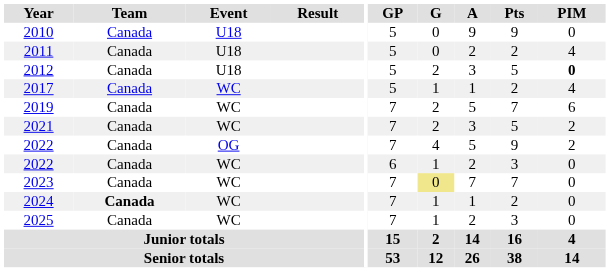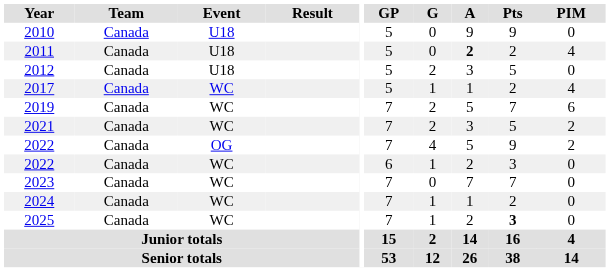(472, 51) normal -> (470, 51) bold
(572, 69) bold -> (571, 69) normal
(436, 182) khaki background -> (433, 182) no background
(130, 201) bold -> (126, 201) normal
(514, 220) normal -> (513, 220) bold
